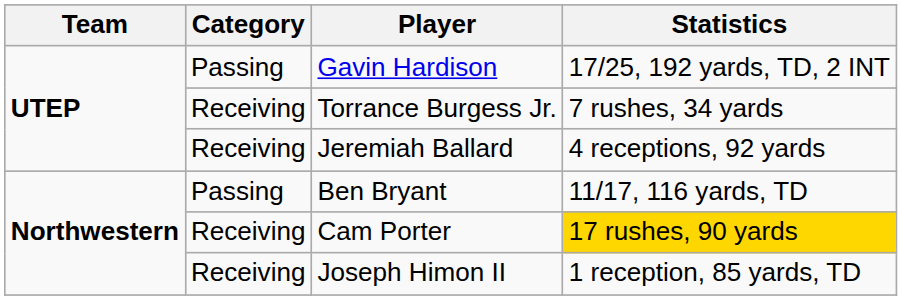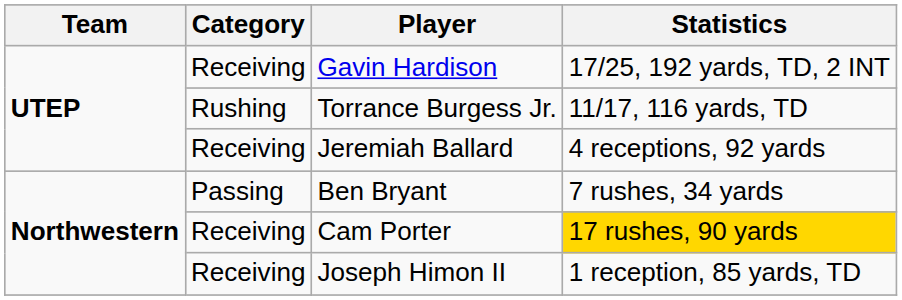(237, 66) Passing -> (248, 66) Receiving
(248, 107) Receiving -> (239, 107) Rushing
(676, 107) 7 rushes, 34 yards -> (688, 107) 11/17, 116 yards, TD
(688, 190) 11/17, 116 yards, TD -> (676, 190) 7 rushes, 34 yards
